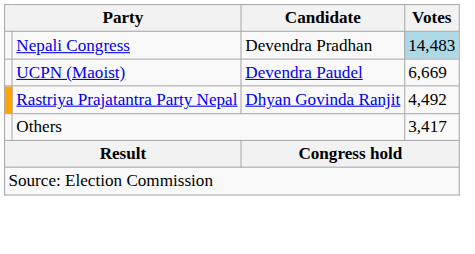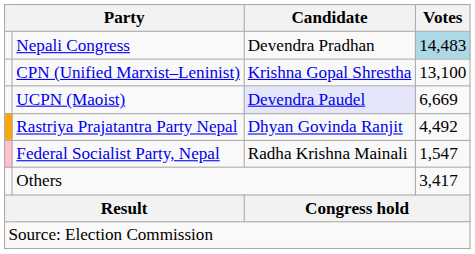+ row: (128, 72)
(304, 72) no background -> (306, 99) lavender background
+ row: (118, 153)
